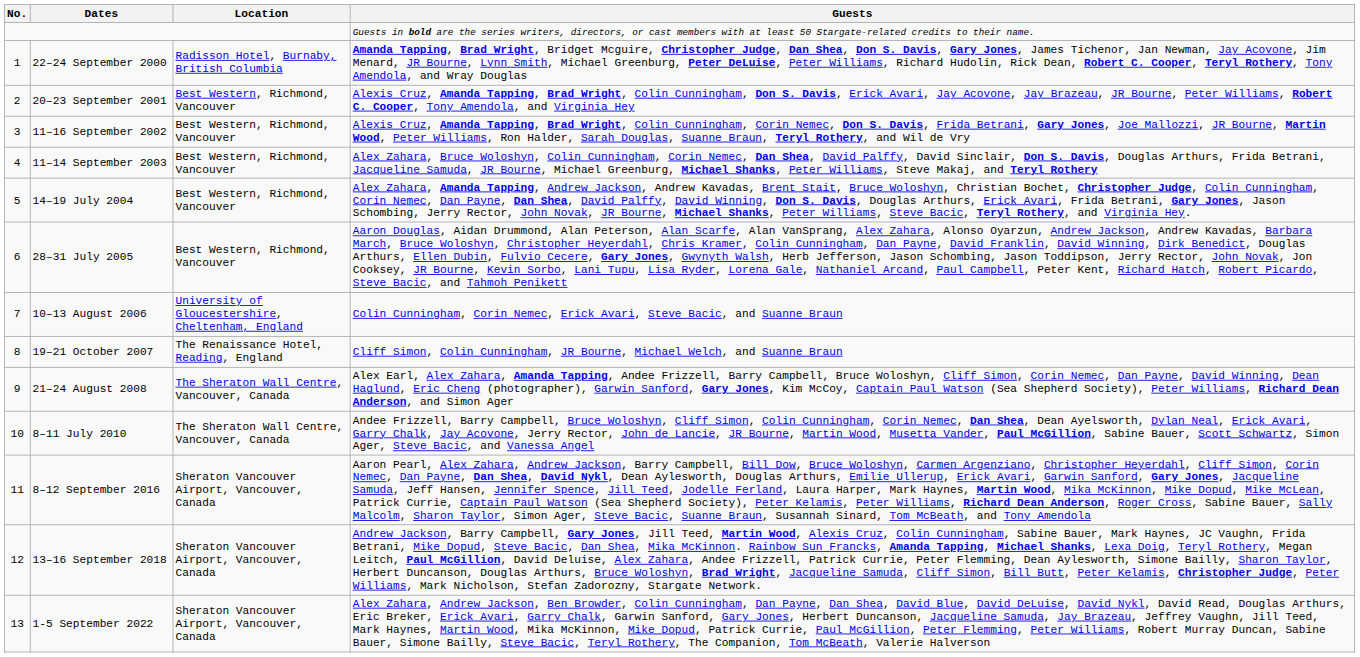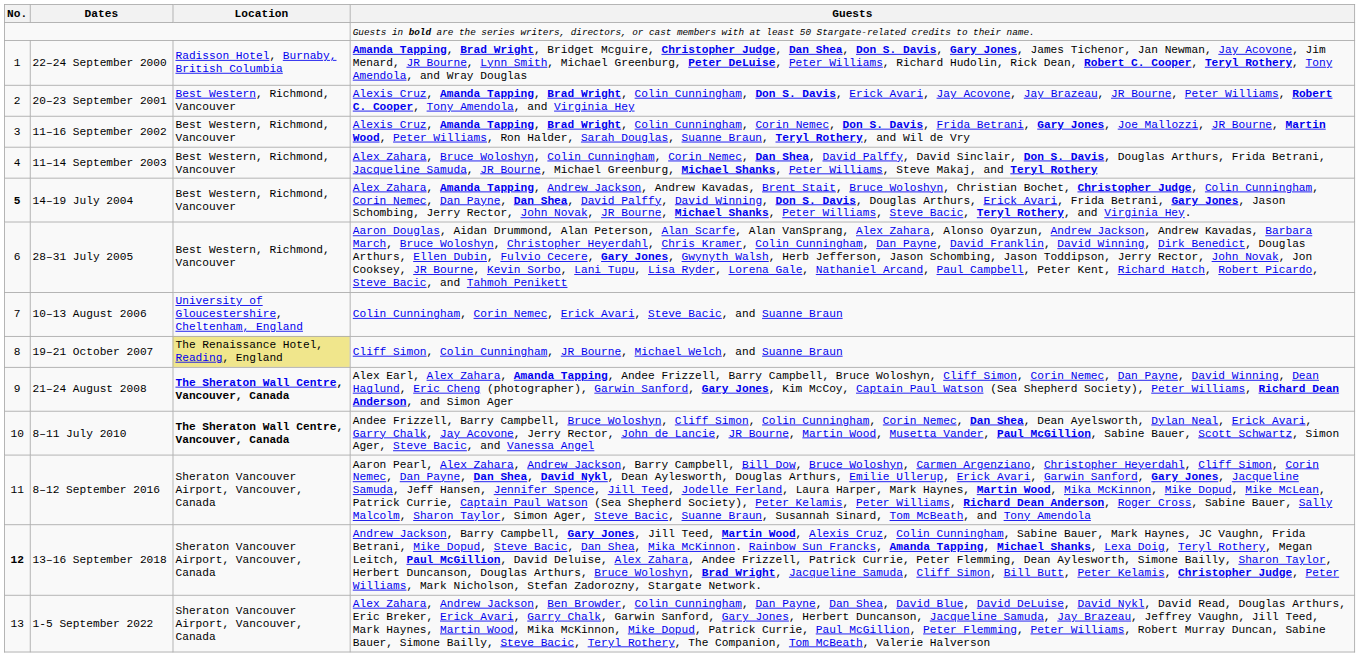(17, 200) normal -> (17, 200) bold
(249, 352) no background -> (249, 352) khaki background
(259, 389) normal -> (259, 389) bold
(259, 433) normal -> (259, 433) bold
(17, 560) normal -> (17, 560) bold
